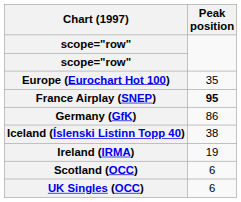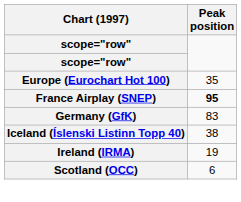(212, 116) 86 -> (212, 116) 83
- row: (96, 188)
